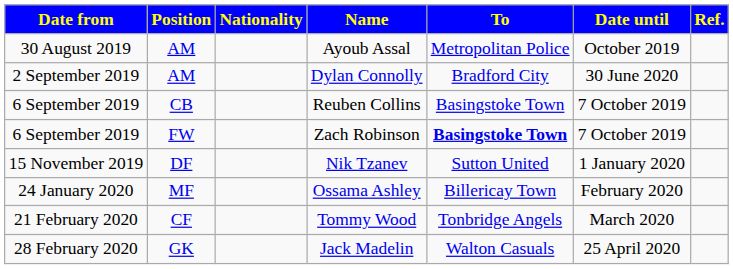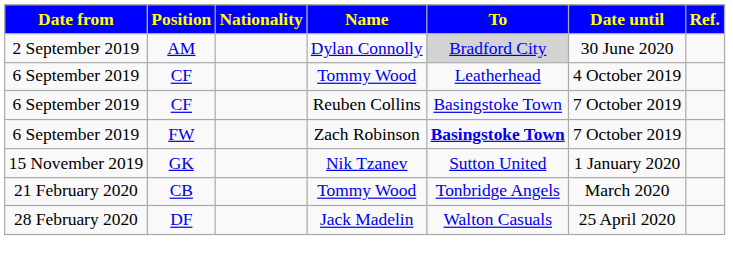- row: (76, 47)
(500, 76) no background -> (498, 47) lightgrey background
+ row: (76, 76)
(181, 105) CB -> (181, 105) CF
(181, 162) DF -> (181, 162) GK
- row: (76, 191)
(181, 220) CF -> (181, 191) CB
(181, 249) GK -> (181, 220) DF
